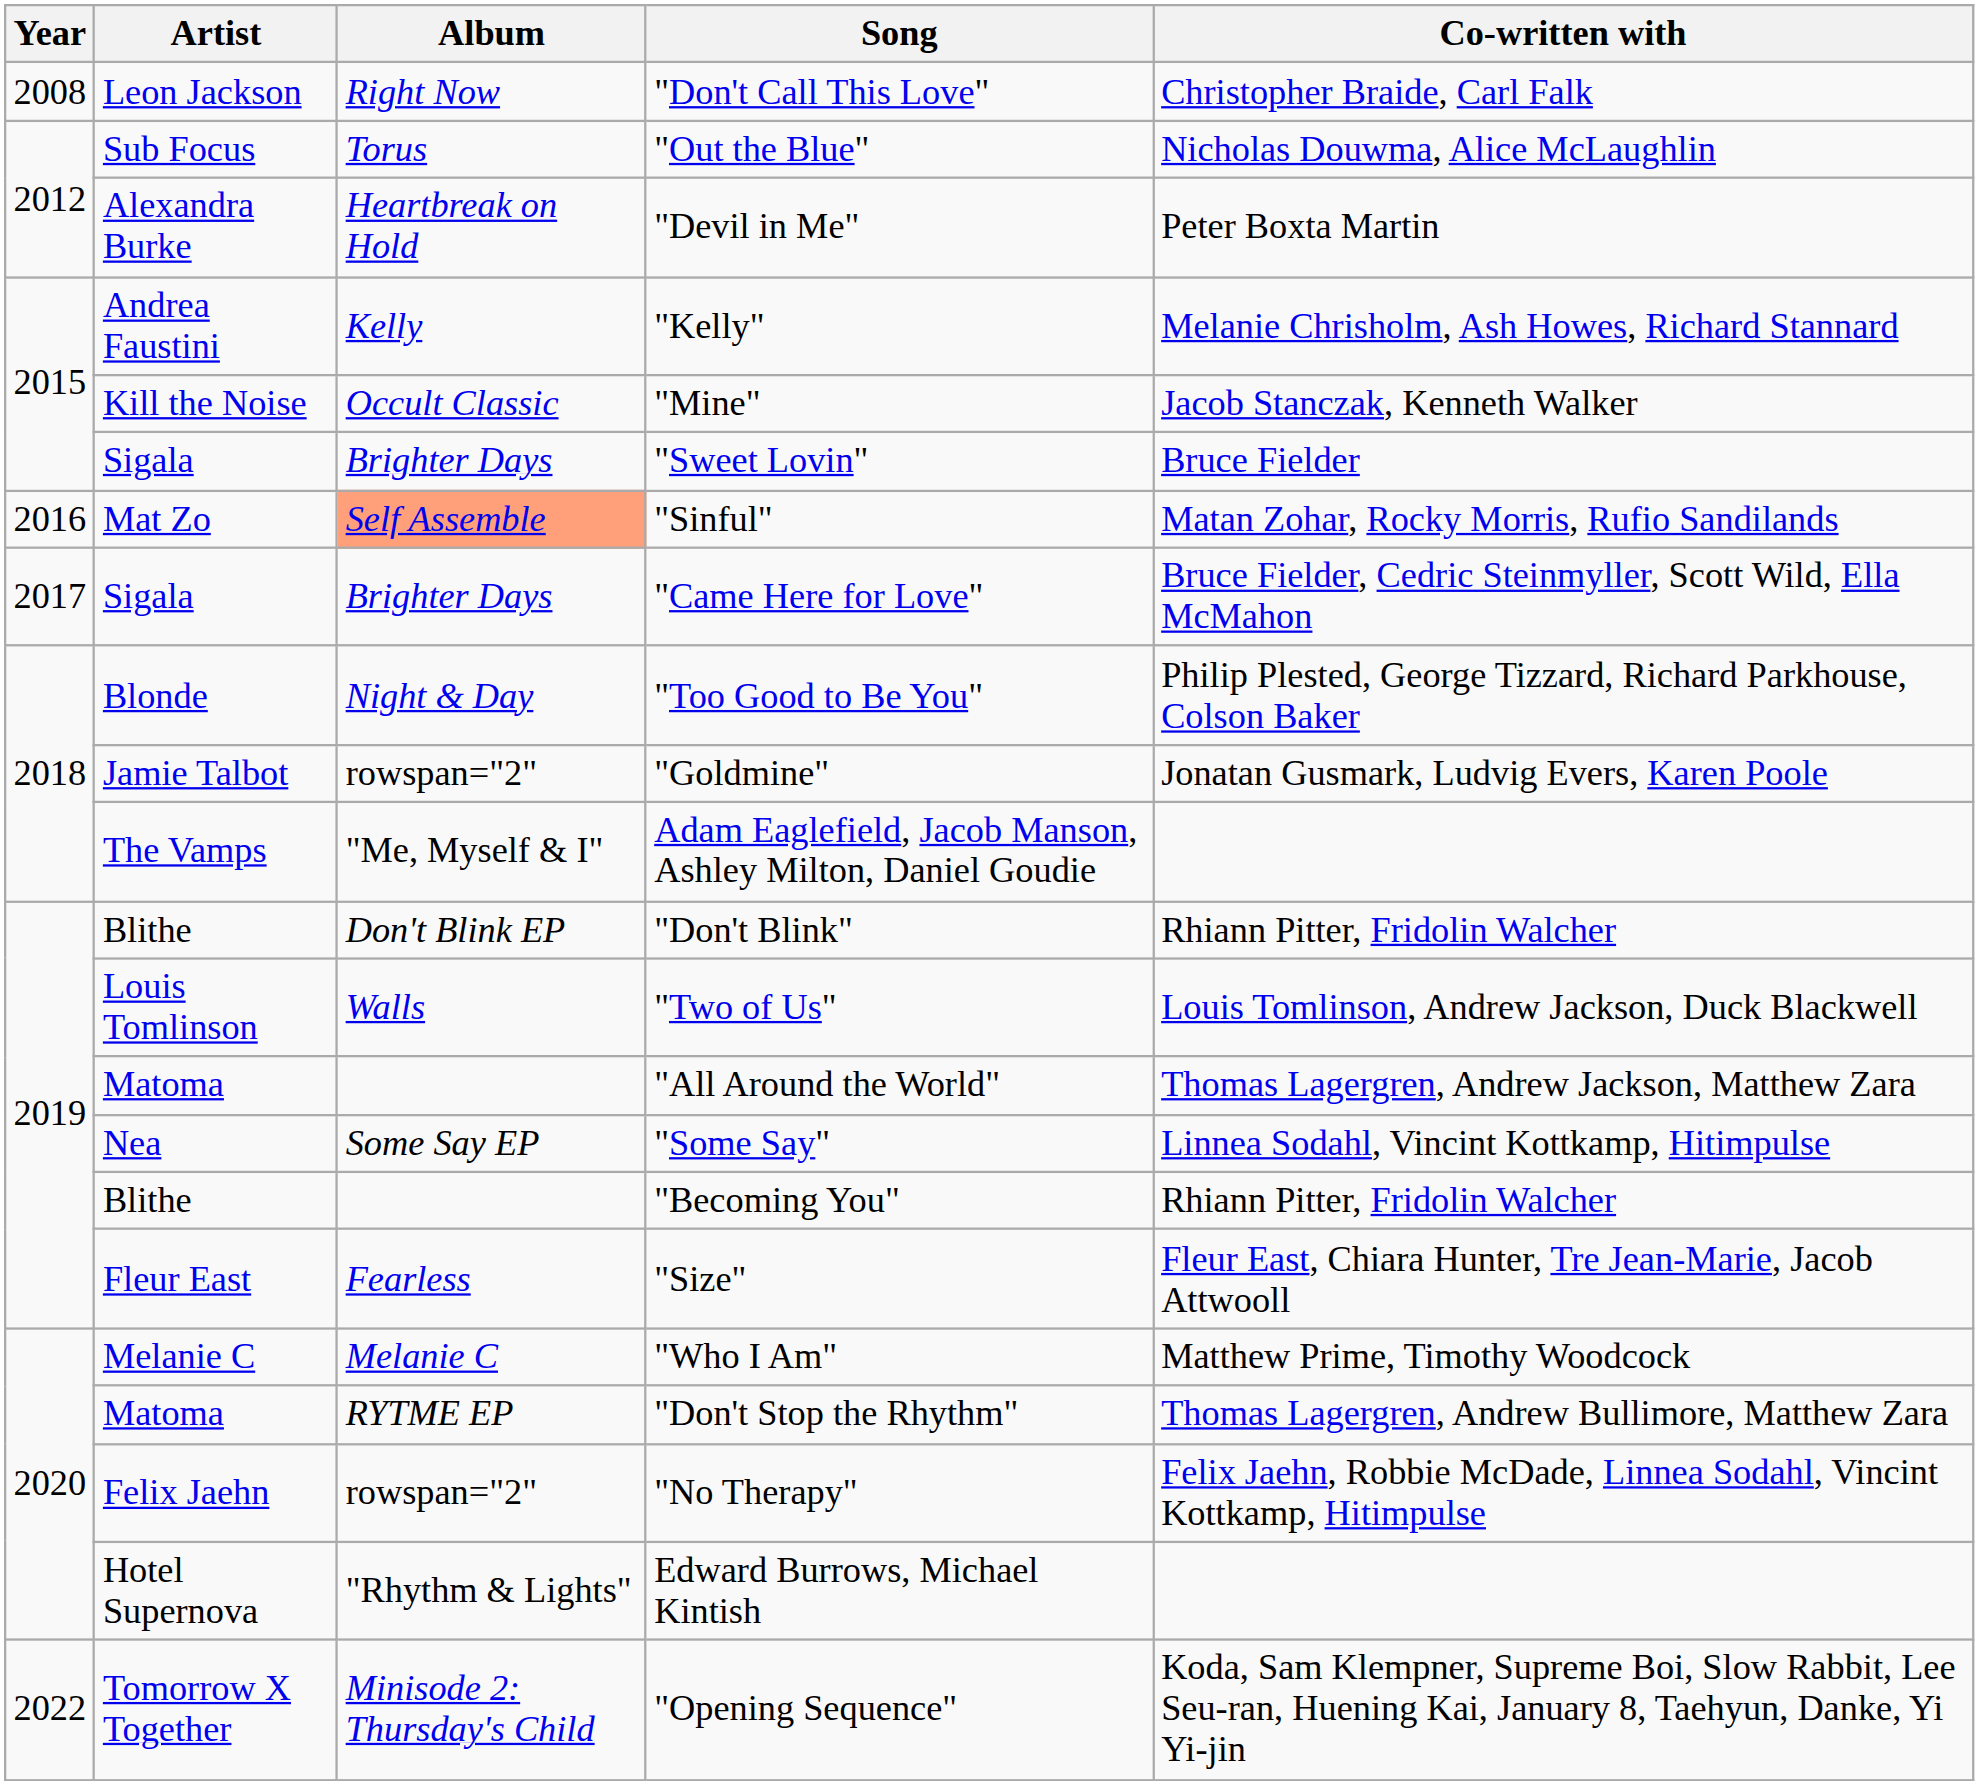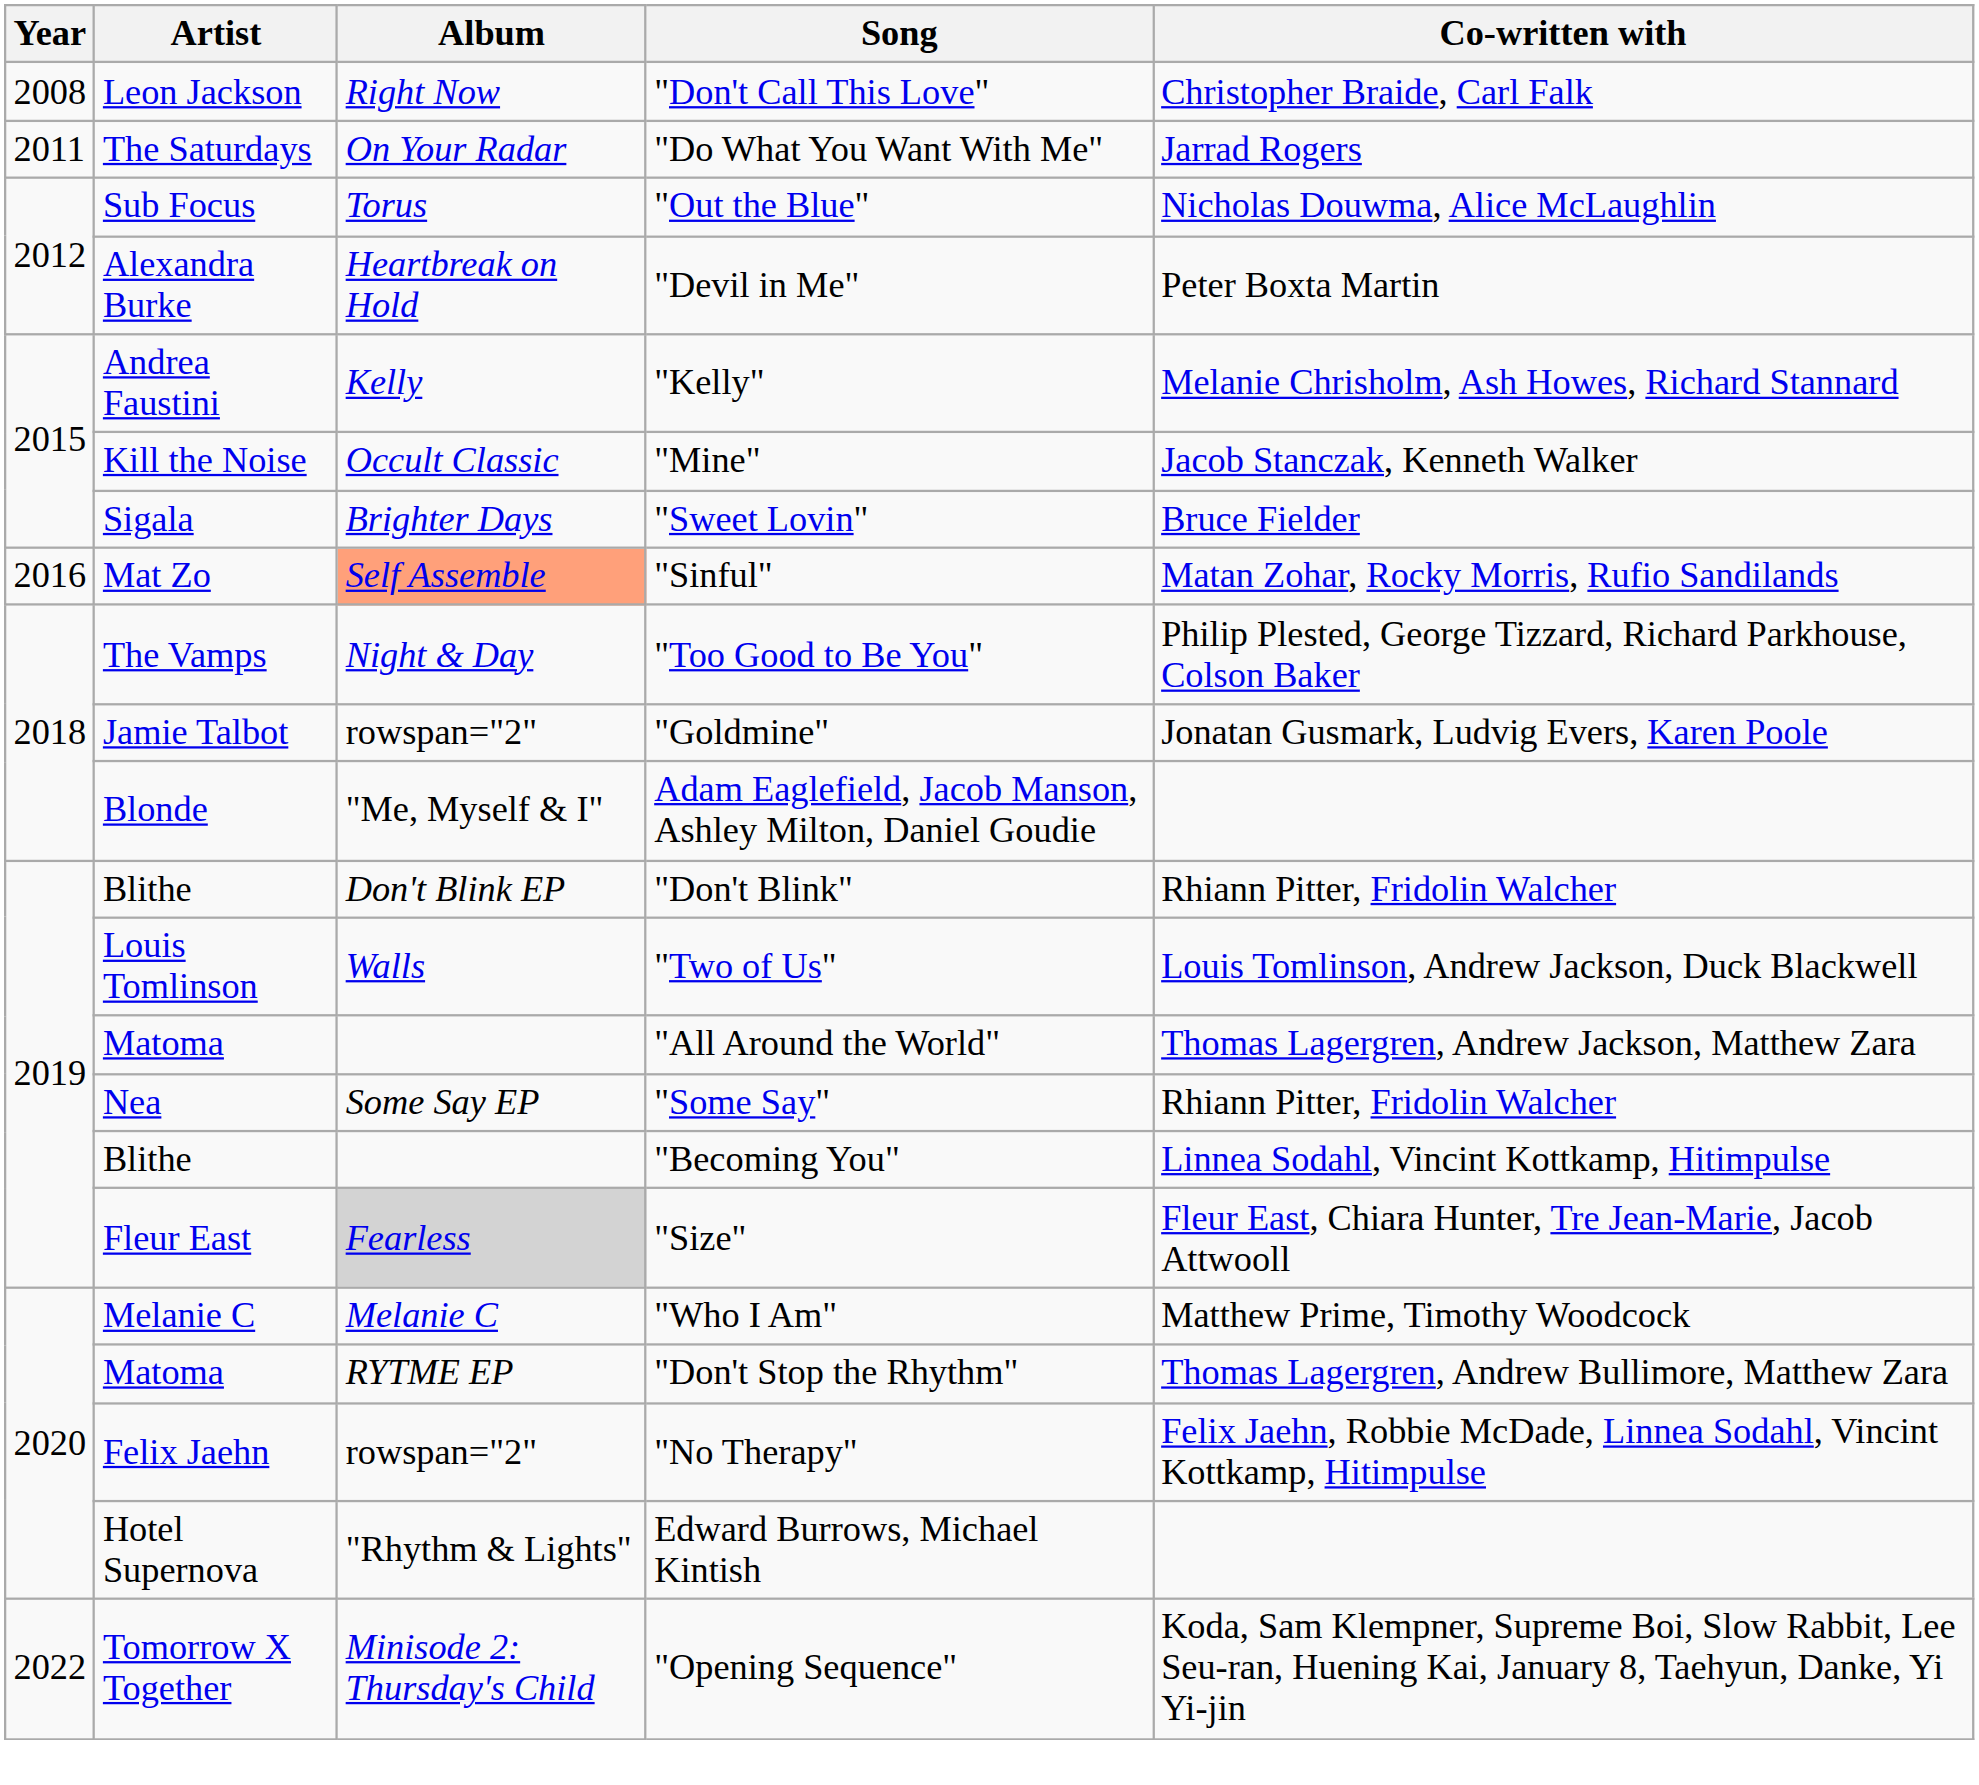+ row: (879, 148)
- row: (819, 596)
(155, 694) Blonde -> (185, 653) The Vamps
(185, 850) The Vamps -> (155, 809) Blonde
(1496, 1142) Linnea Sodahl, Vincint Kottkamp, Hitimpulse -> (1389, 1101) Rhiann Pitter, Fridolin Walcher
(1389, 1200) Rhiann Pitter, Fridolin Walcher -> (1496, 1159) Linnea Sodahl, Vincint Kottkamp, Hitimpulse
(408, 1278) no background -> (408, 1237) lightgrey background
